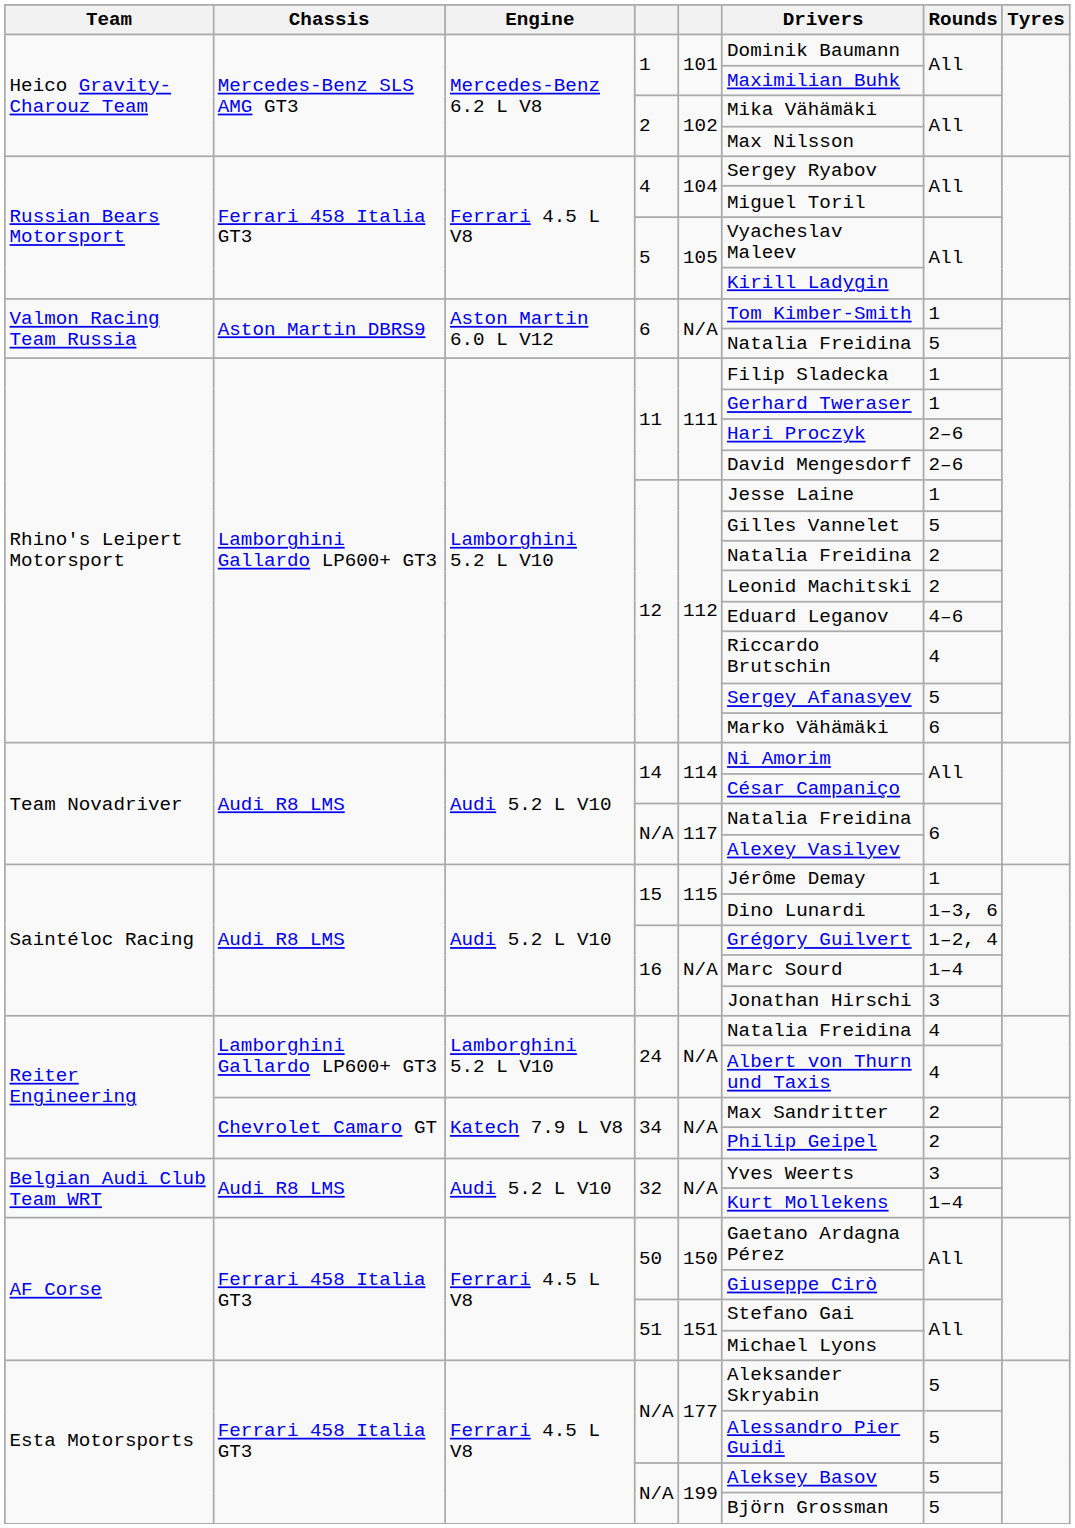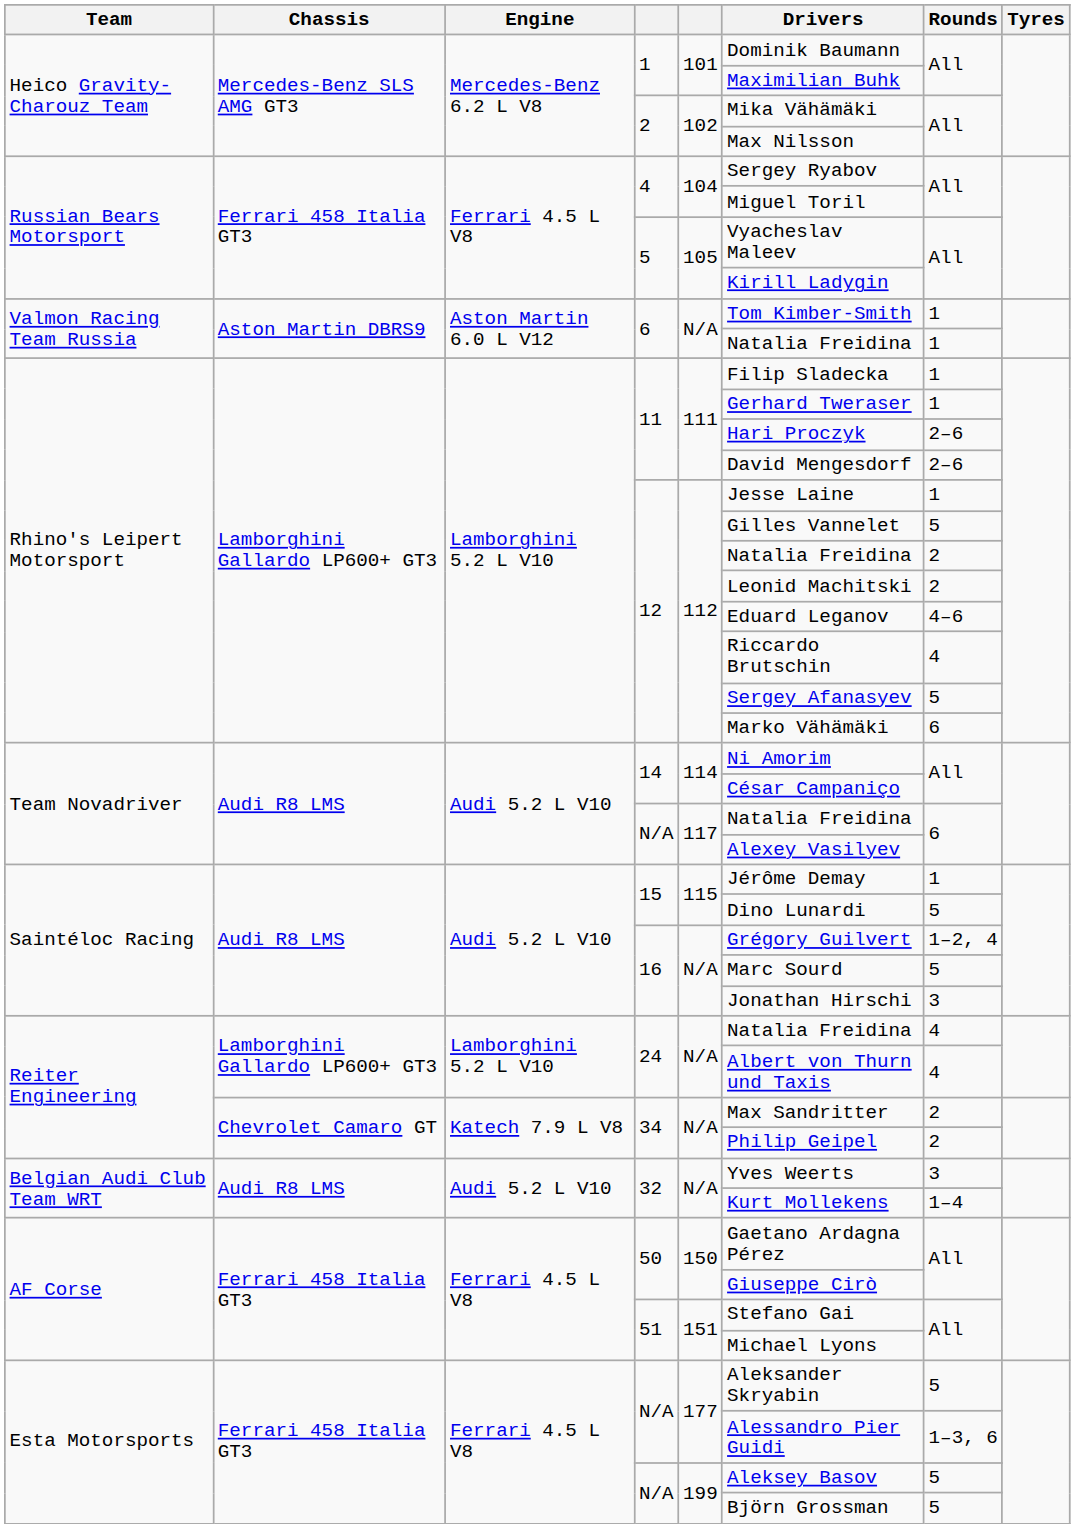(934, 344) 5 -> (934, 344) 1
(963, 910) 1–3, 6 -> (934, 910) 5
(946, 970) 1–4 -> (934, 970) 5
(934, 1437) 5 -> (963, 1437) 1–3, 6
